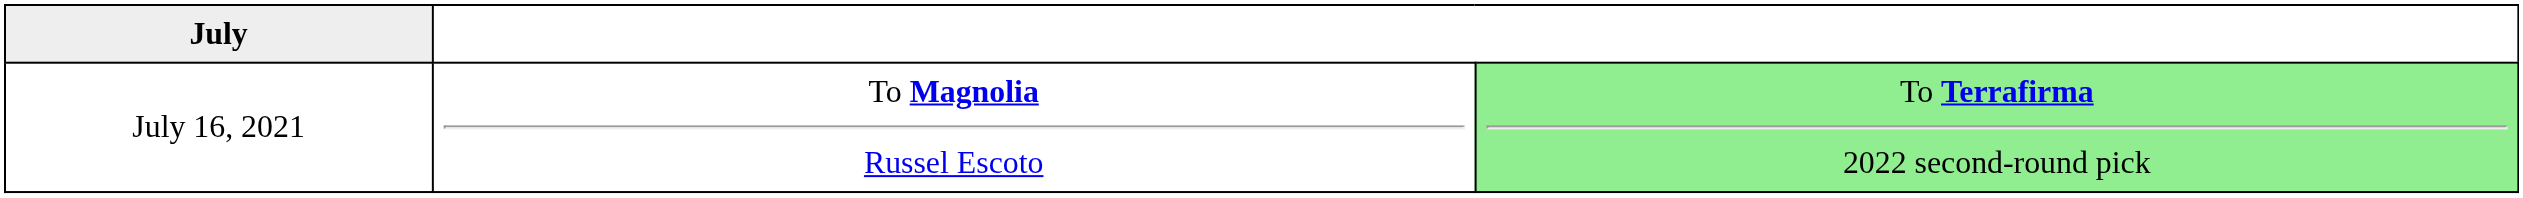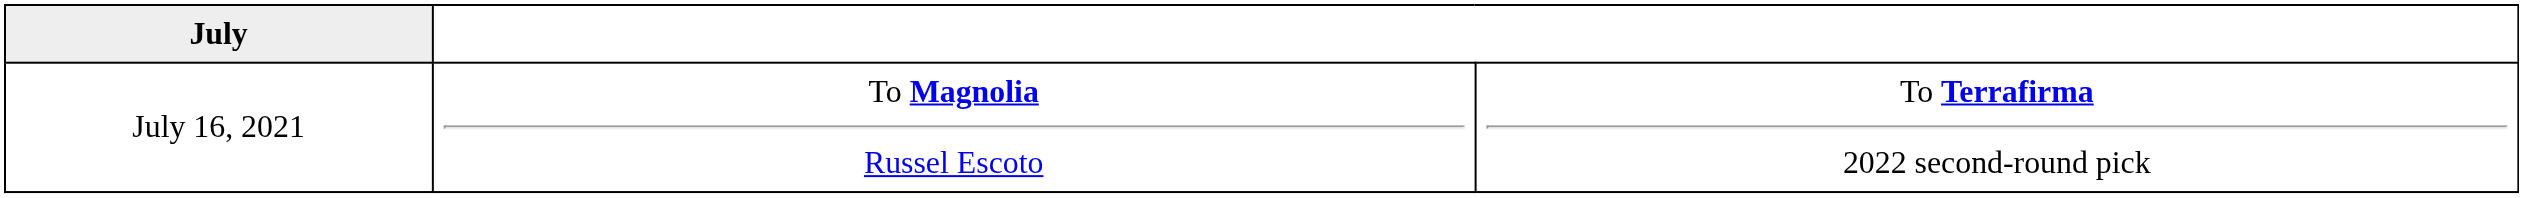(1997, 126) lightgreen background -> (1997, 126) no background
